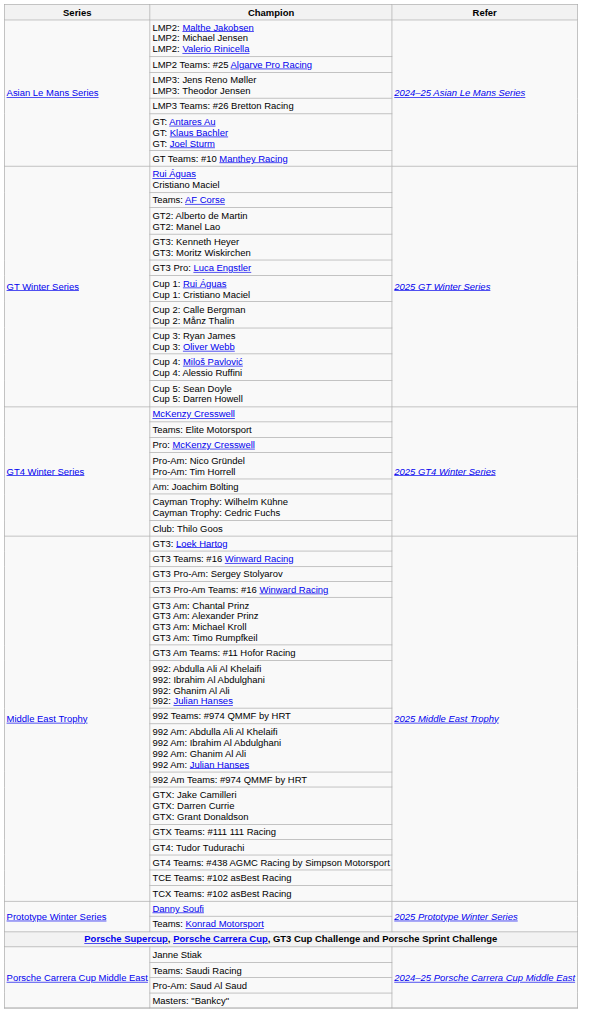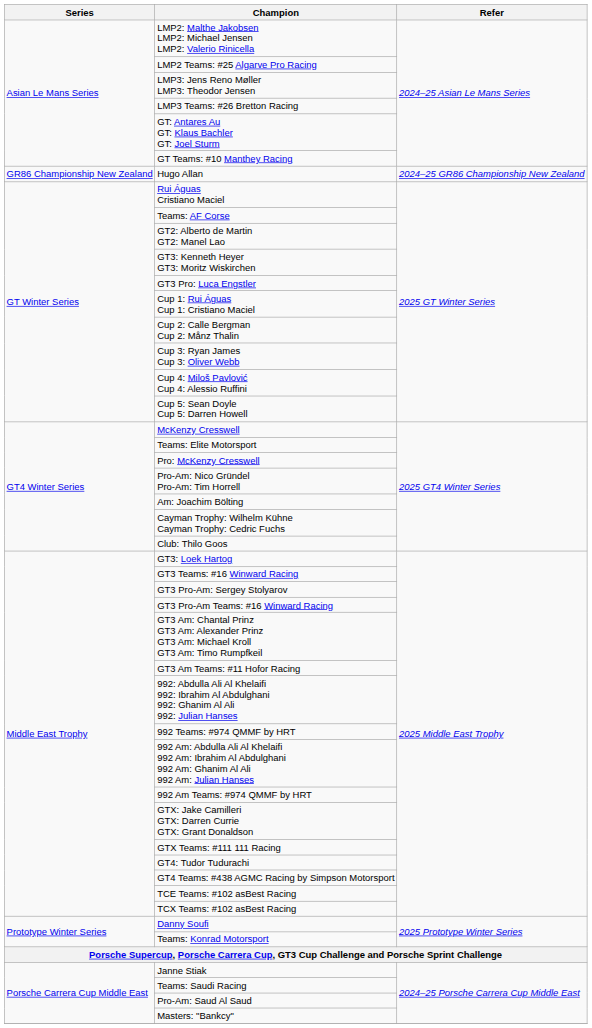+ row: (180, 174)
